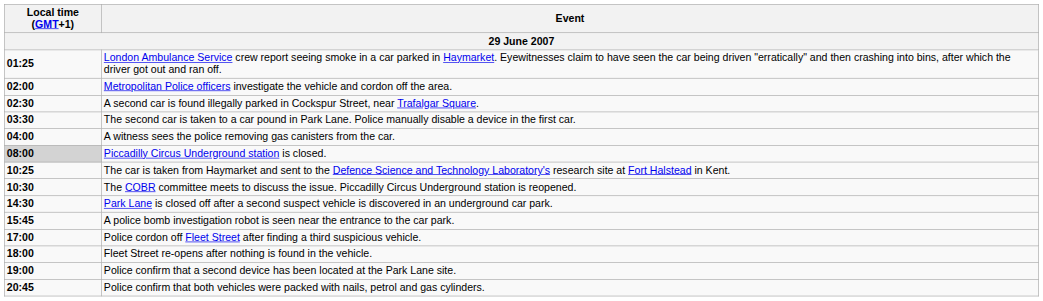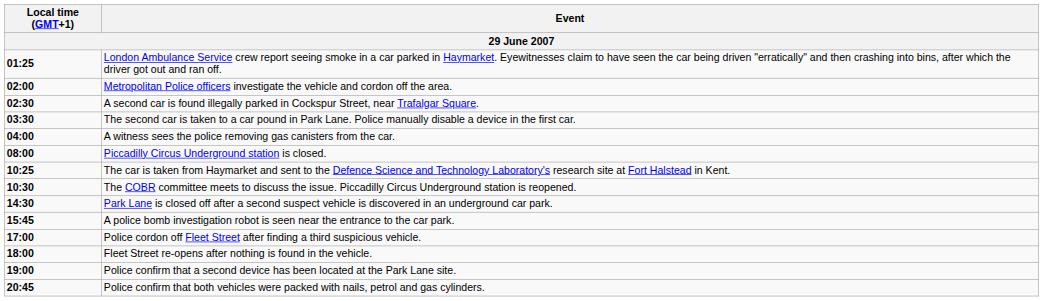(20, 153) lightgrey background -> (20, 153) no background
